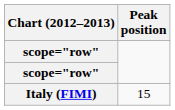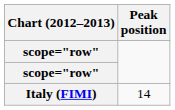(144, 94) 15 -> (144, 94) 14
